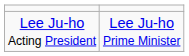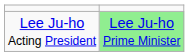(142, 31) no background -> (142, 31) lightgreen background
